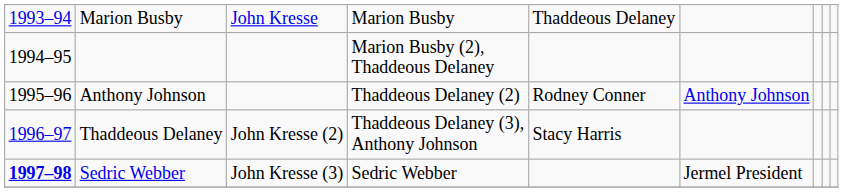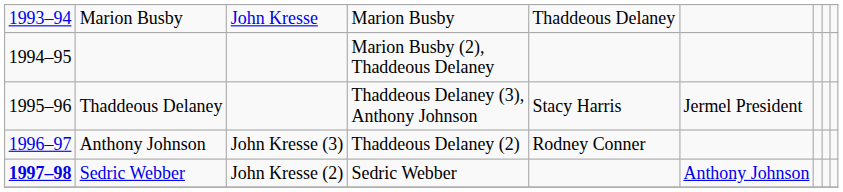(143, 95) Anthony Johnson -> (151, 105) Thaddeous Delaney
(436, 95) Thaddeous Delaney (2) -> (438, 105) Thaddeous Delaney (3), Anthony Johnson
(589, 95) Rodney Conner -> (577, 105) Stacy Harris
(746, 95) Anthony Johnson -> (743, 105) Jermel President
(151, 134) Thaddeous Delaney -> (143, 144) Anthony Johnson
(287, 134) John Kresse (2) -> (287, 144) John Kresse (3)
(438, 134) Thaddeous Delaney (3), Anthony Johnson -> (436, 144) Thaddeous Delaney (2)
(577, 134) Stacy Harris -> (589, 144) Rodney Conner
(287, 172) John Kresse (3) -> (287, 172) John Kresse (2)
(743, 172) Jermel President -> (746, 172) Anthony Johnson
